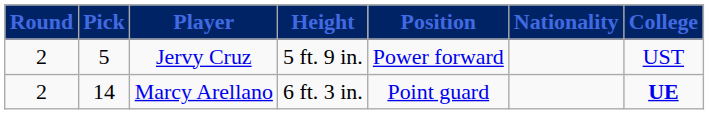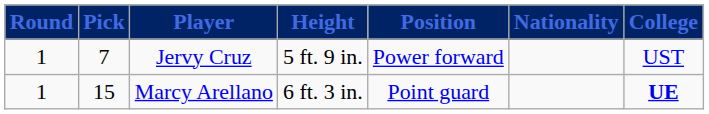(41, 56) 2 -> (41, 56) 1
(104, 56) 5 -> (104, 56) 7
(41, 91) 2 -> (41, 91) 1
(104, 91) 14 -> (104, 91) 15
